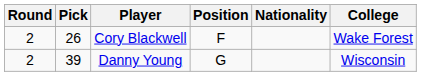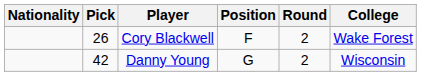columns swapped: (30, 15) <-> (291, 15)
(73, 60) 39 -> (101, 60) 42
